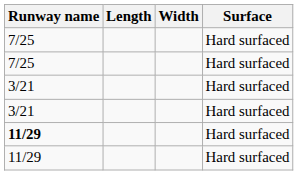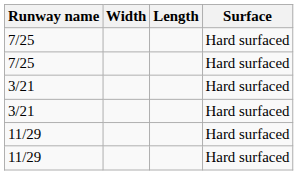columns swapped: (129, 16) <-> (179, 16)
(24, 134) bold -> (25, 134) normal
